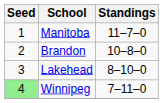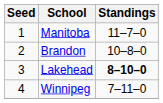(127, 70) normal -> (127, 70) bold
(21, 88) lightgreen background -> (21, 88) no background
